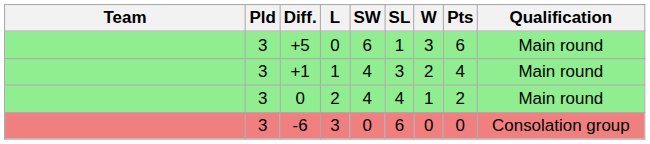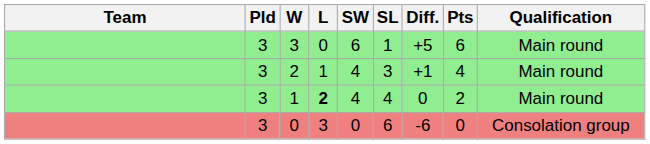columns swapped: (429, 17) <-> (300, 17)
(335, 98) normal -> (323, 98) bold
